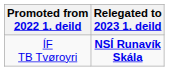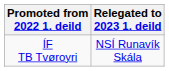(128, 50) bold -> (128, 50) normal
